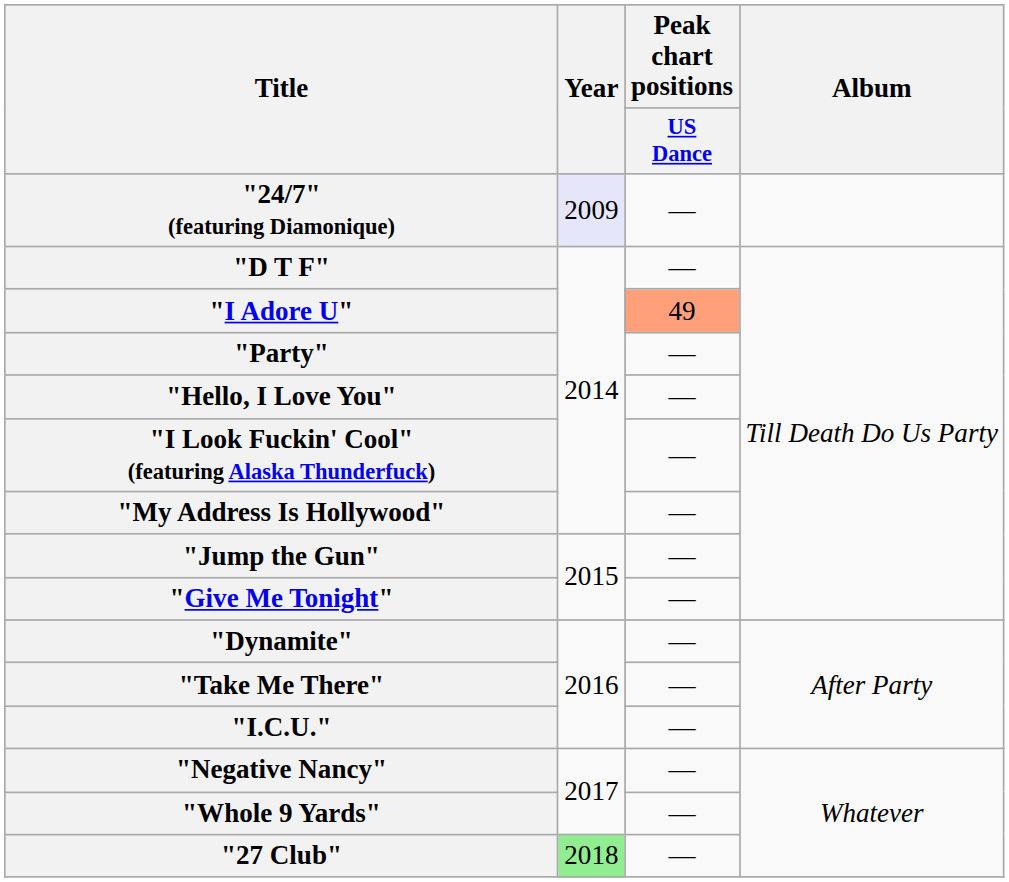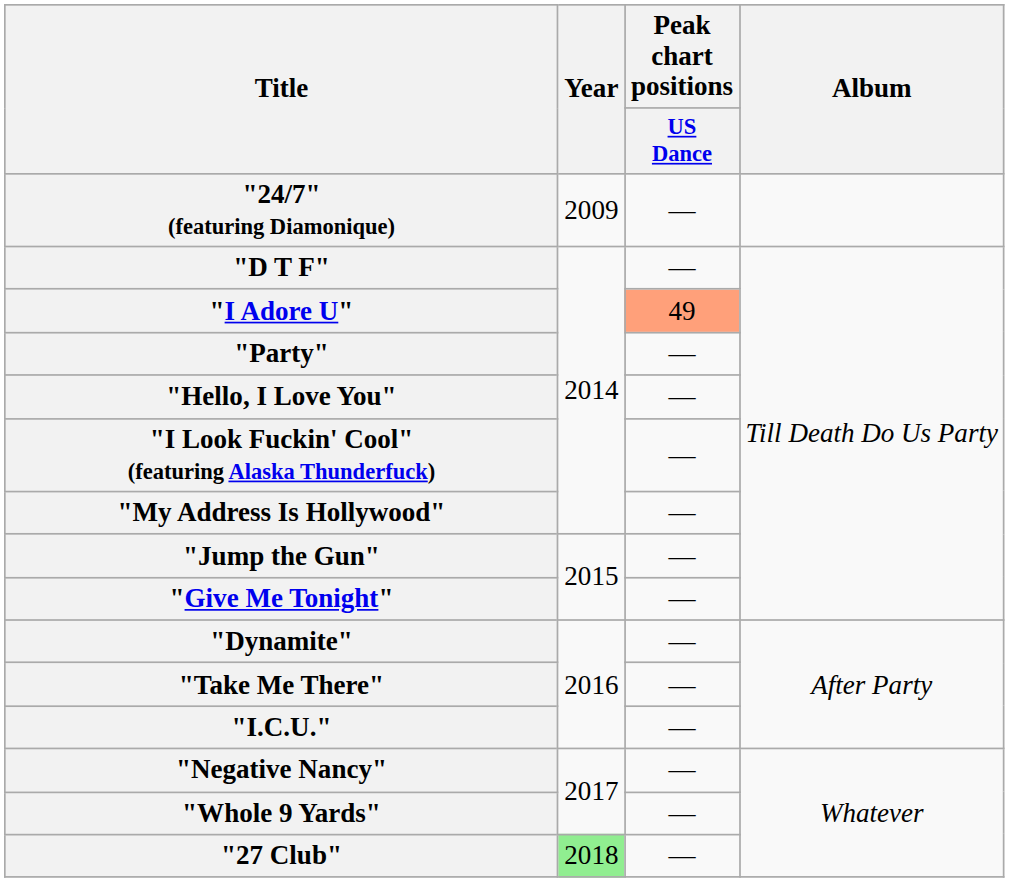(591, 209) lavender background -> (591, 209) no background
